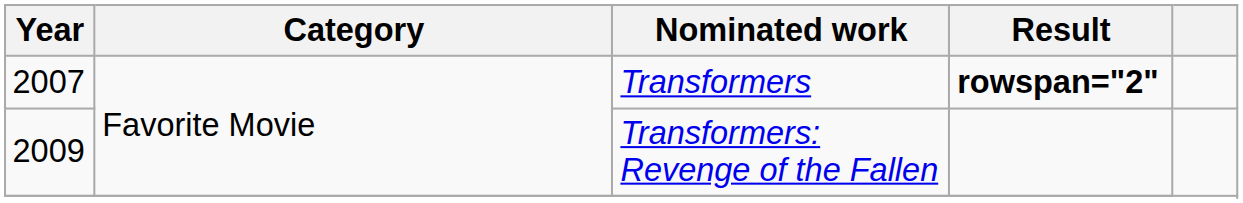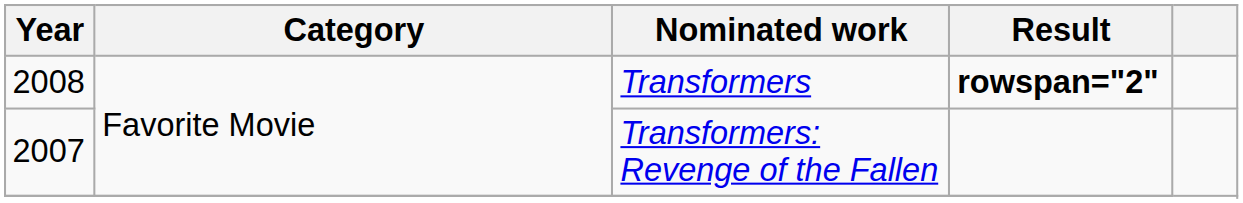(49, 81) 2007 -> (49, 81) 2008
(49, 151) 2009 -> (49, 151) 2007
